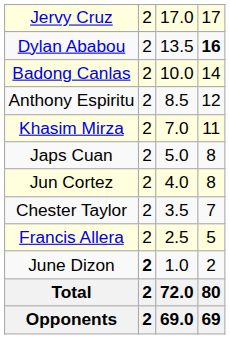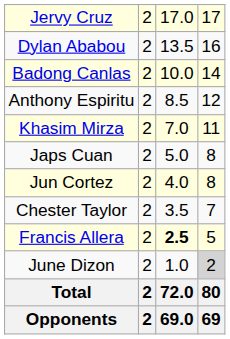(211, 45) bold -> (211, 45) normal
(177, 237) normal -> (177, 237) bold
(147, 264) bold -> (147, 264) normal
(211, 264) no background -> (211, 264) lightgrey background
